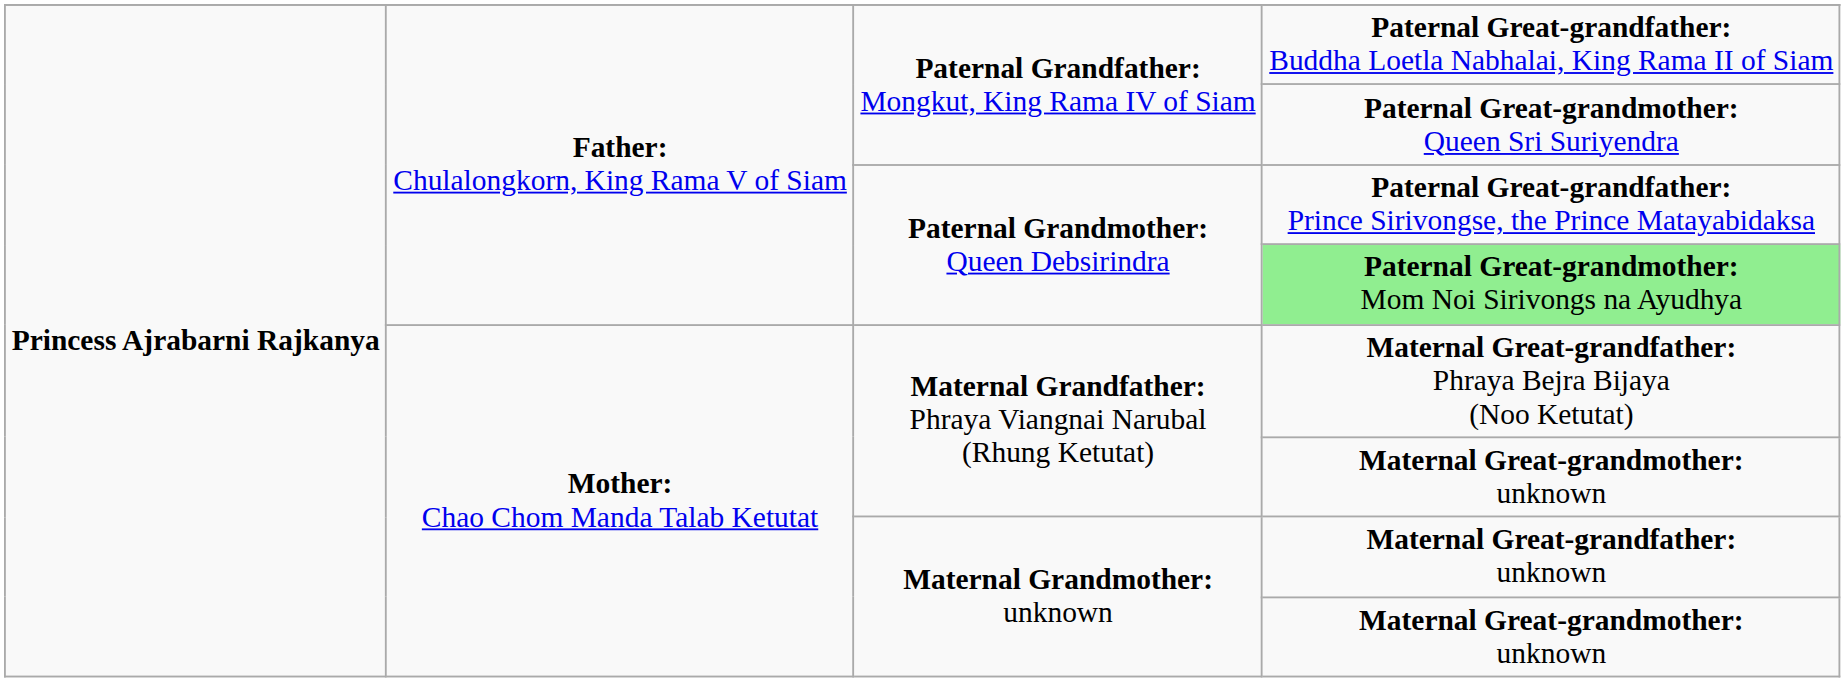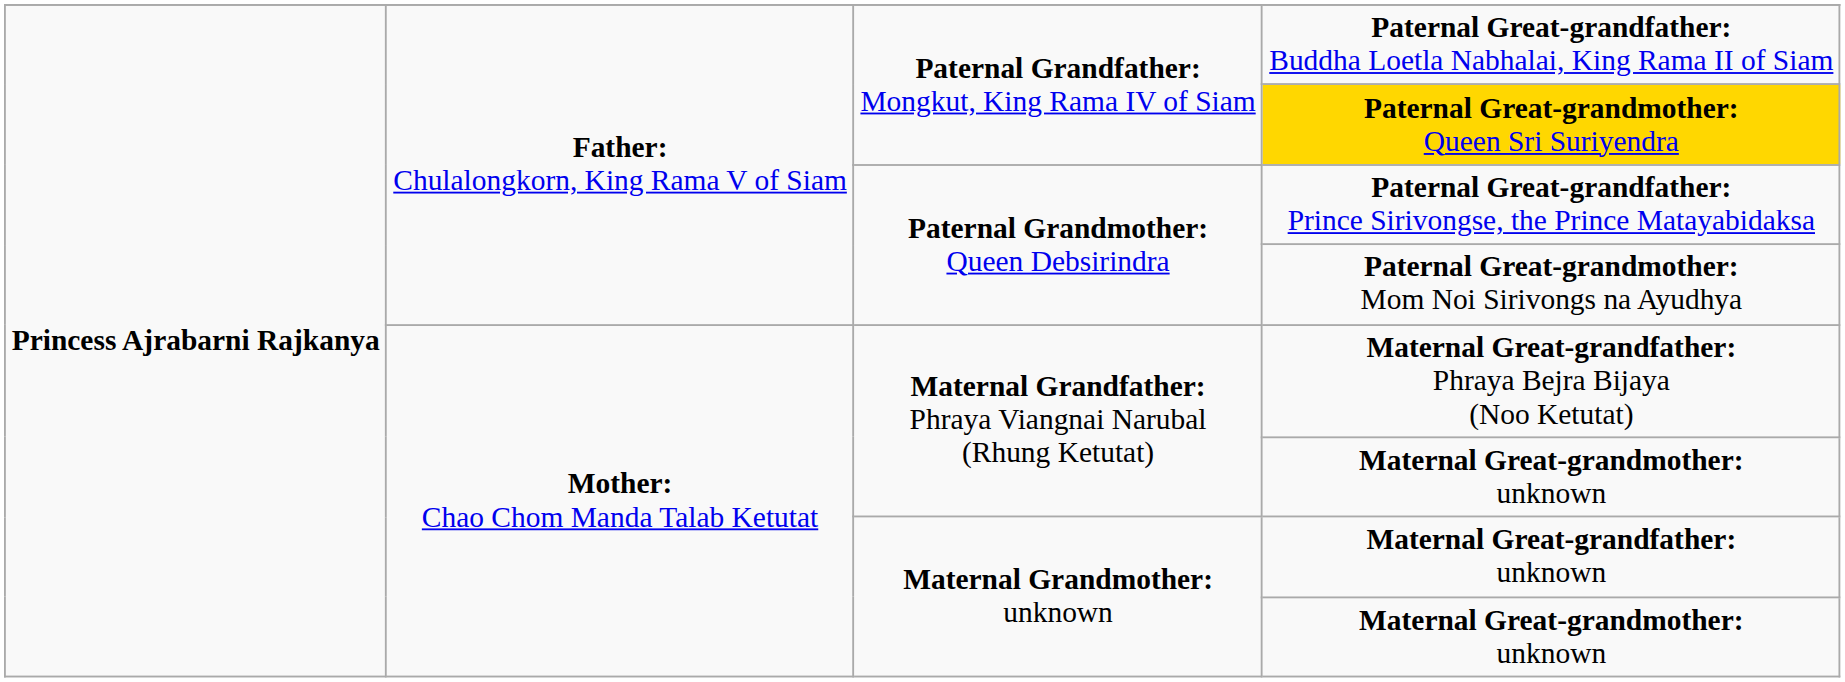(1551, 124) no background -> (1551, 124) gold background
(1551, 283) lightgreen background -> (1551, 283) no background
